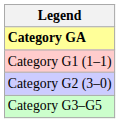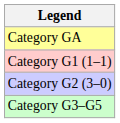(47, 38) bold -> (45, 38) normal
